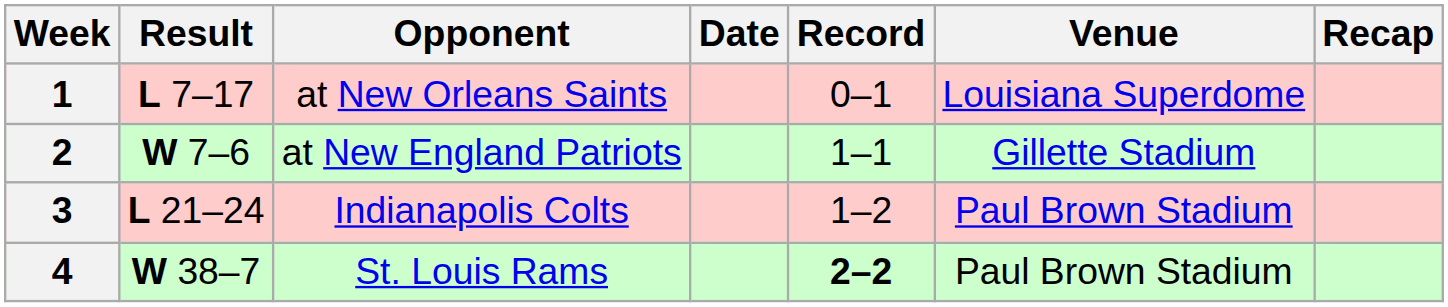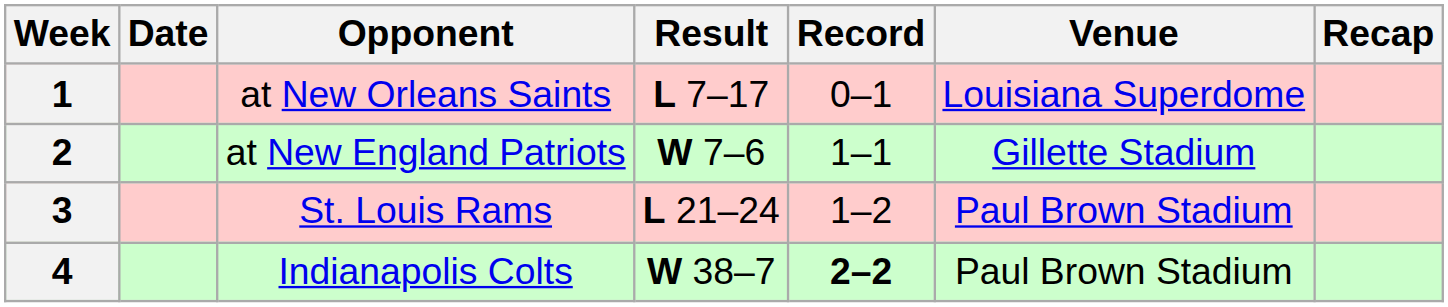columns swapped: (739, 34) <-> (196, 34)
(482, 211) Indianapolis Colts -> (426, 211) St. Louis Rams
(482, 270) St. Louis Rams -> (426, 270) Indianapolis Colts
